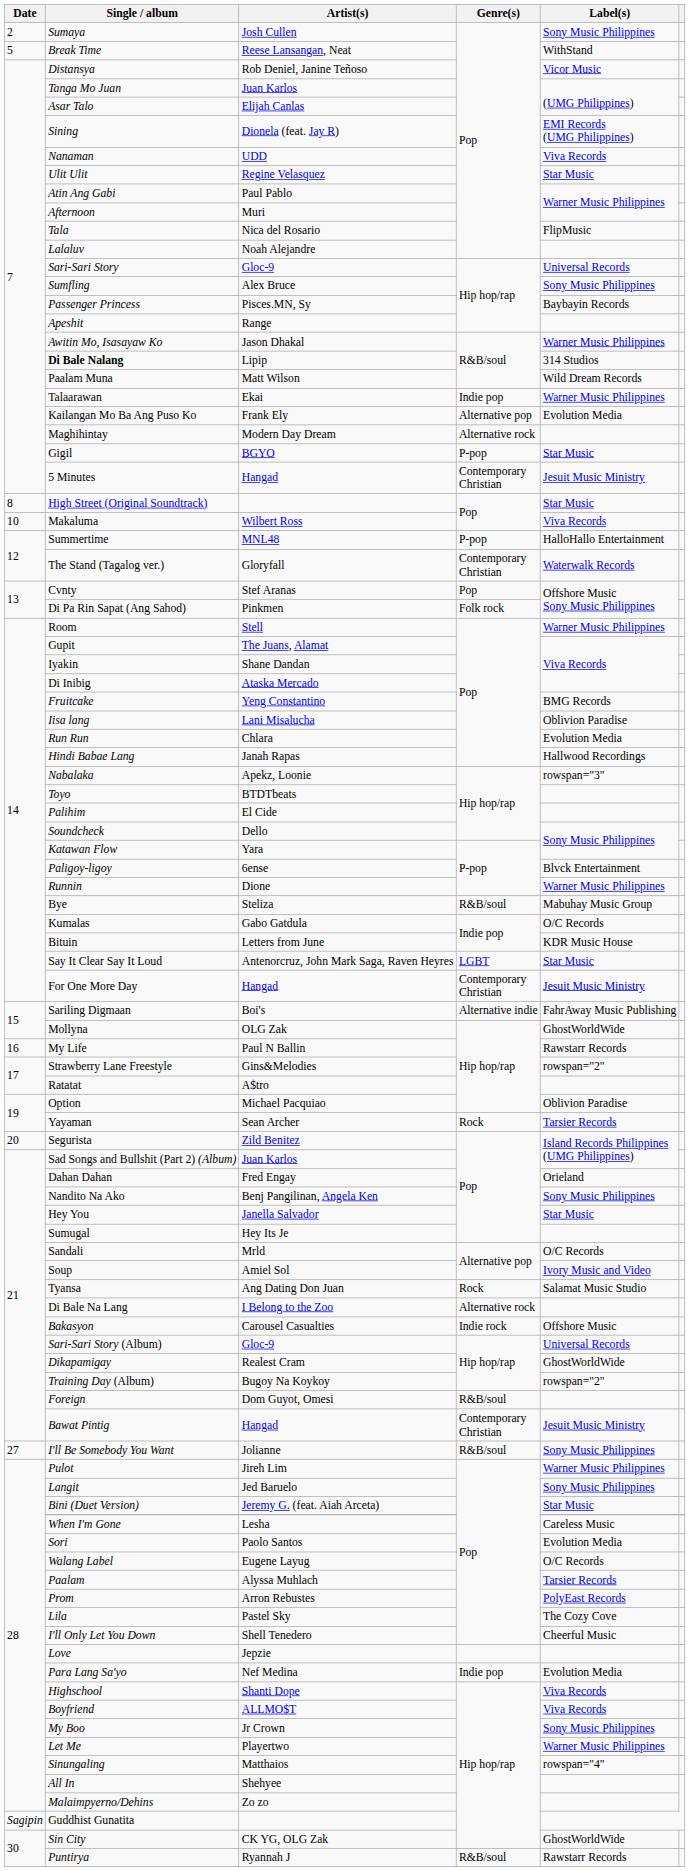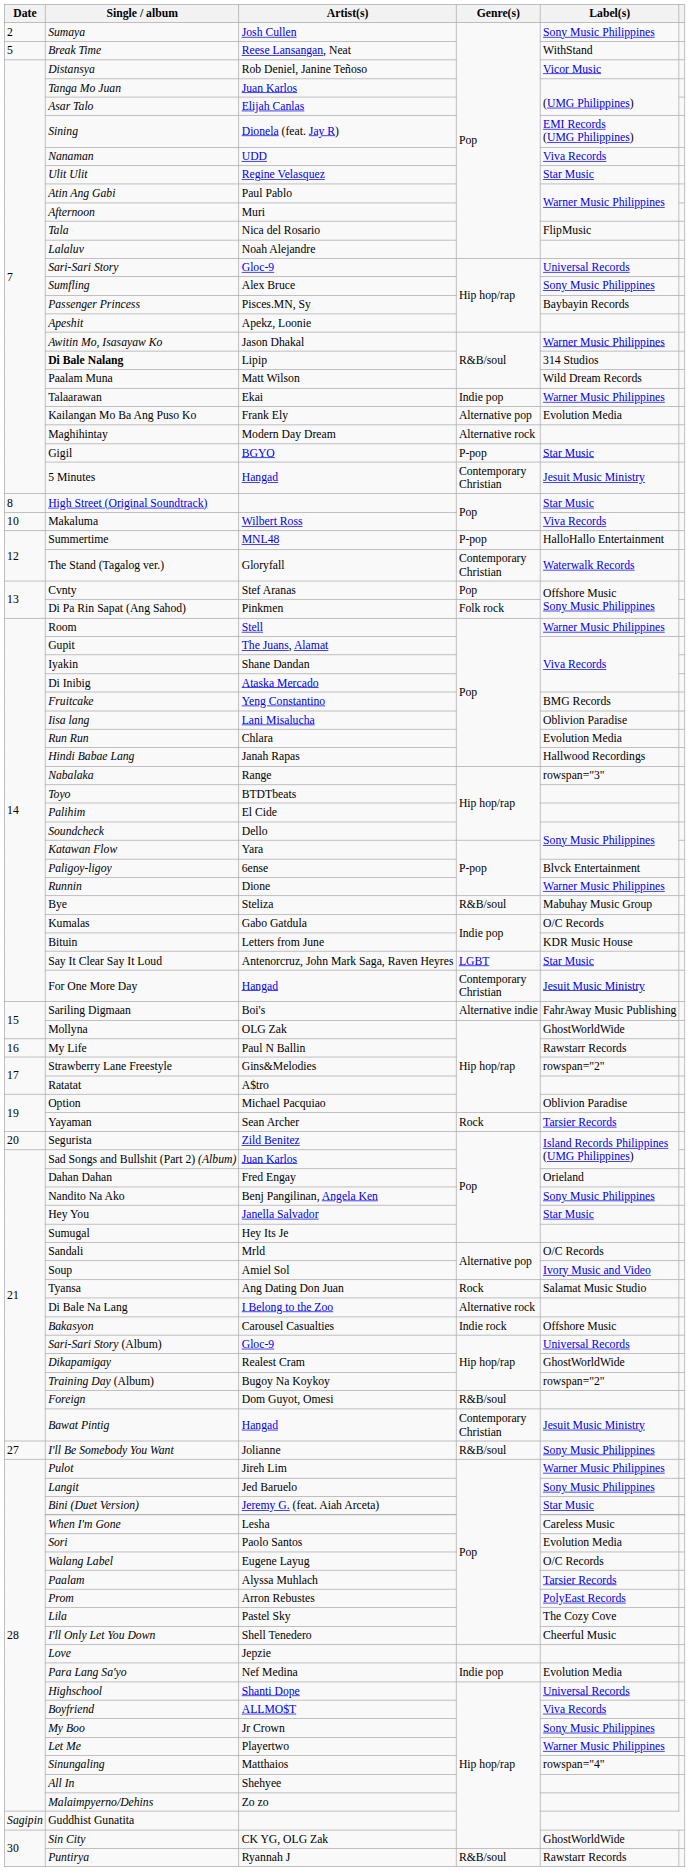(257, 323) Range -> (276, 323) Apekz, Loonie
(276, 775) Apekz, Loonie -> (257, 775) Range
(575, 1691) Viva Records -> (586, 1691) Universal Records
